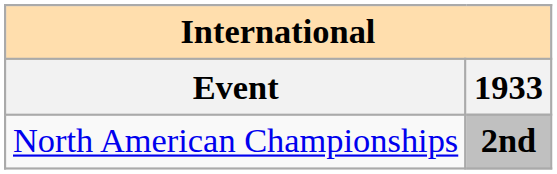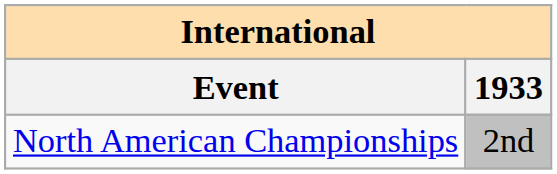(508, 140) bold -> (509, 140) normal
